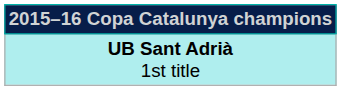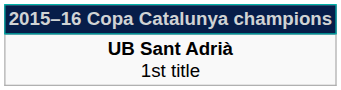(170, 59) paleturquoise background -> (170, 59) no background
